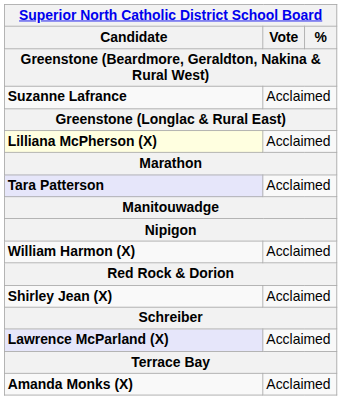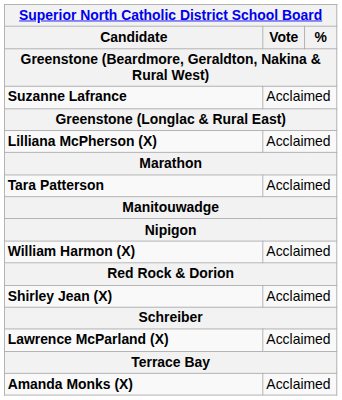(82, 141) lightyellow background -> (82, 141) no background
(56, 185) lavender background -> (56, 185) no background
(88, 340) lavender background -> (88, 340) no background
